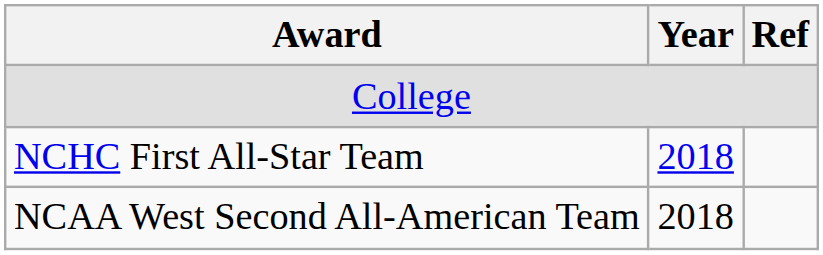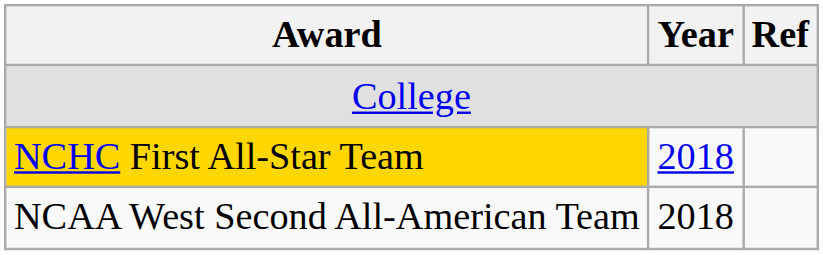(219, 156) no background -> (219, 156) gold background
